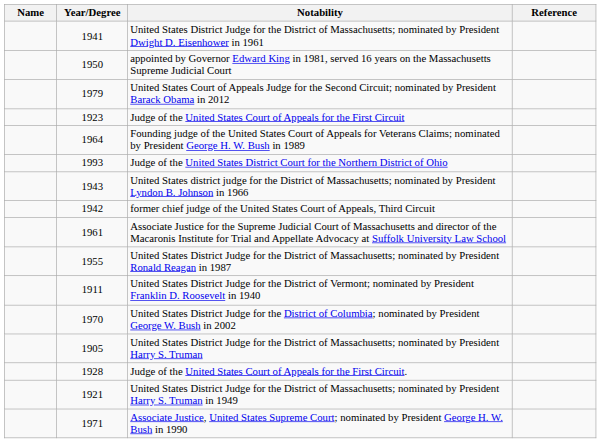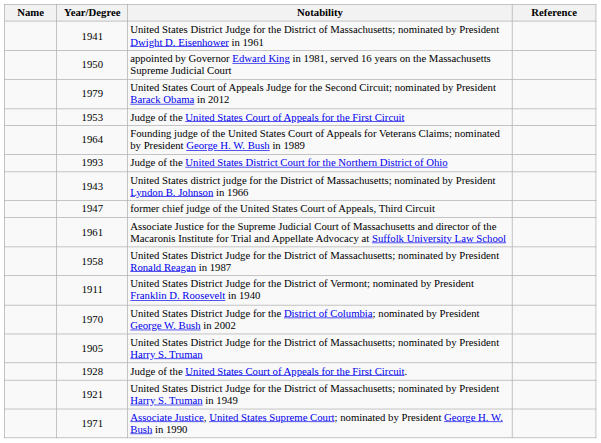(92, 117) 1923 -> (92, 117) 1953
(92, 209) 1942 -> (92, 209) 1947
(92, 261) 1955 -> (92, 261) 1958
